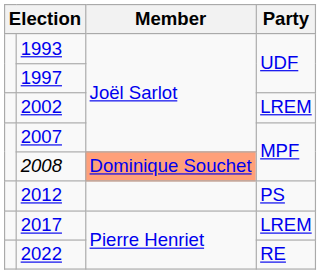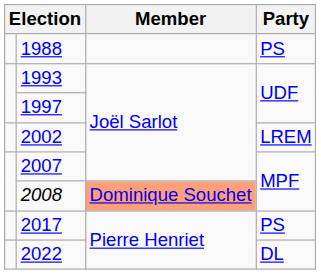+ row: (41, 48)
- row: (41, 195)
(286, 225) LREM -> (273, 225) PS
(273, 254) RE -> (272, 254) DL
